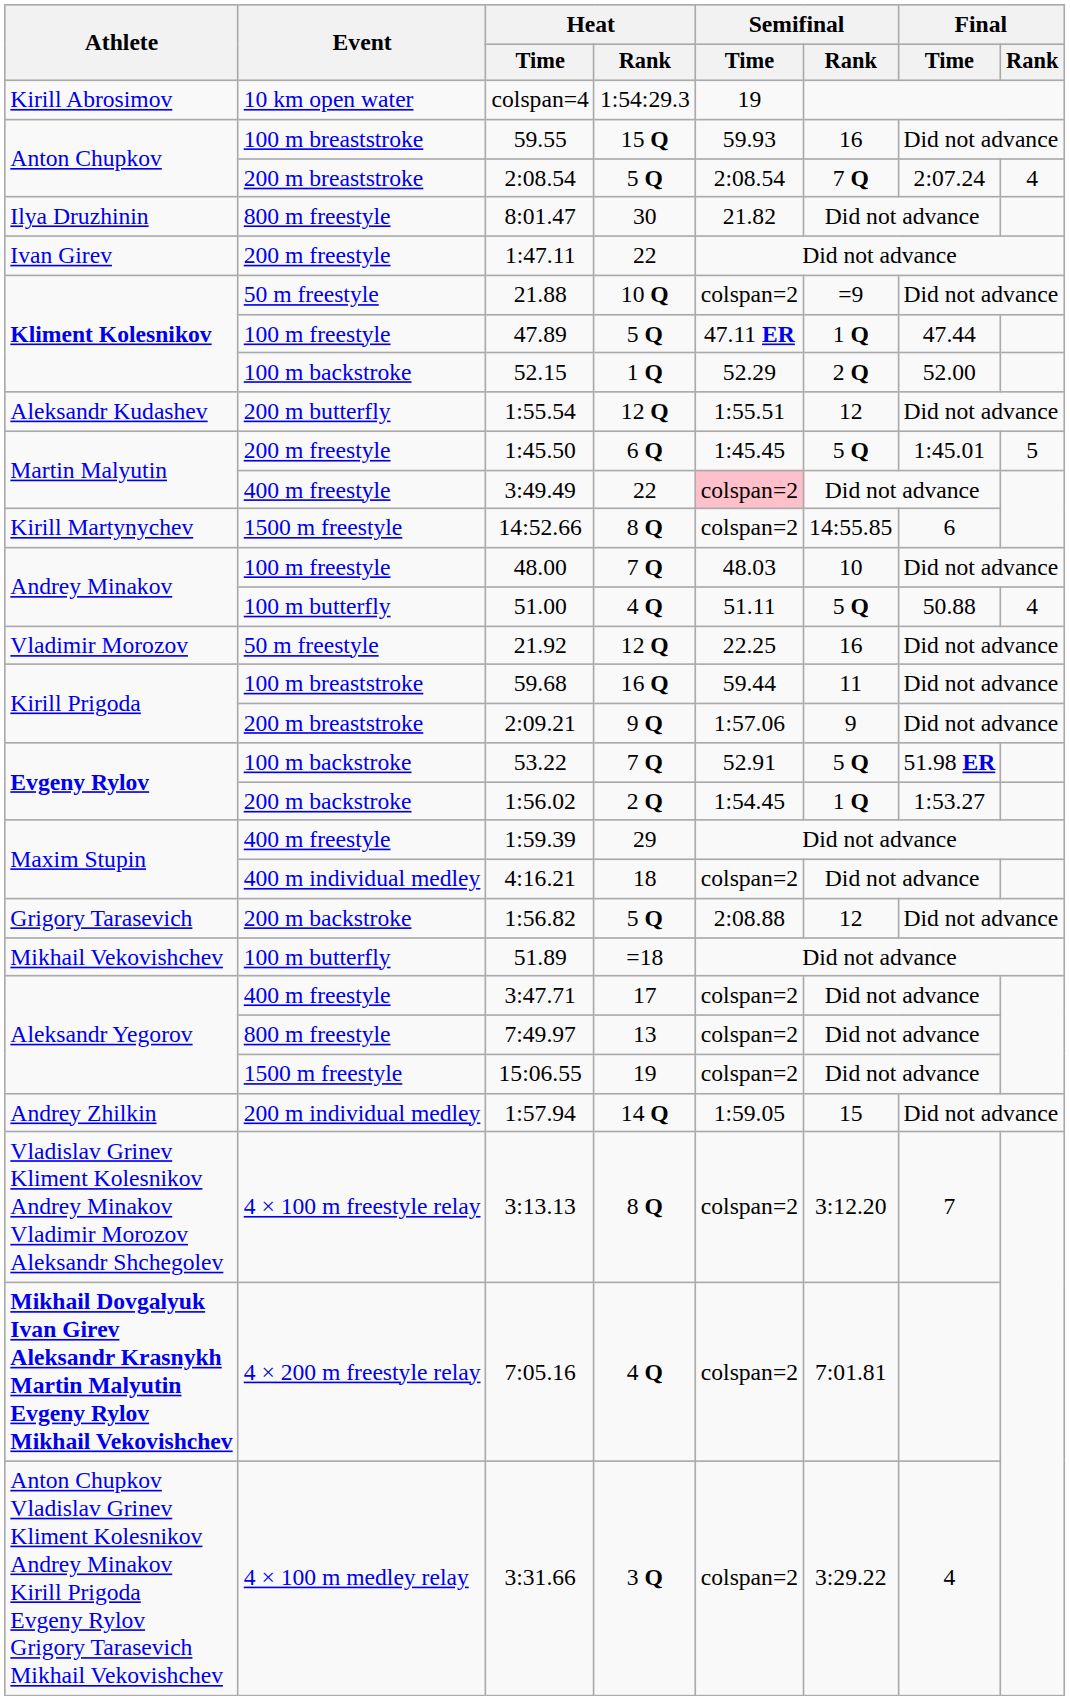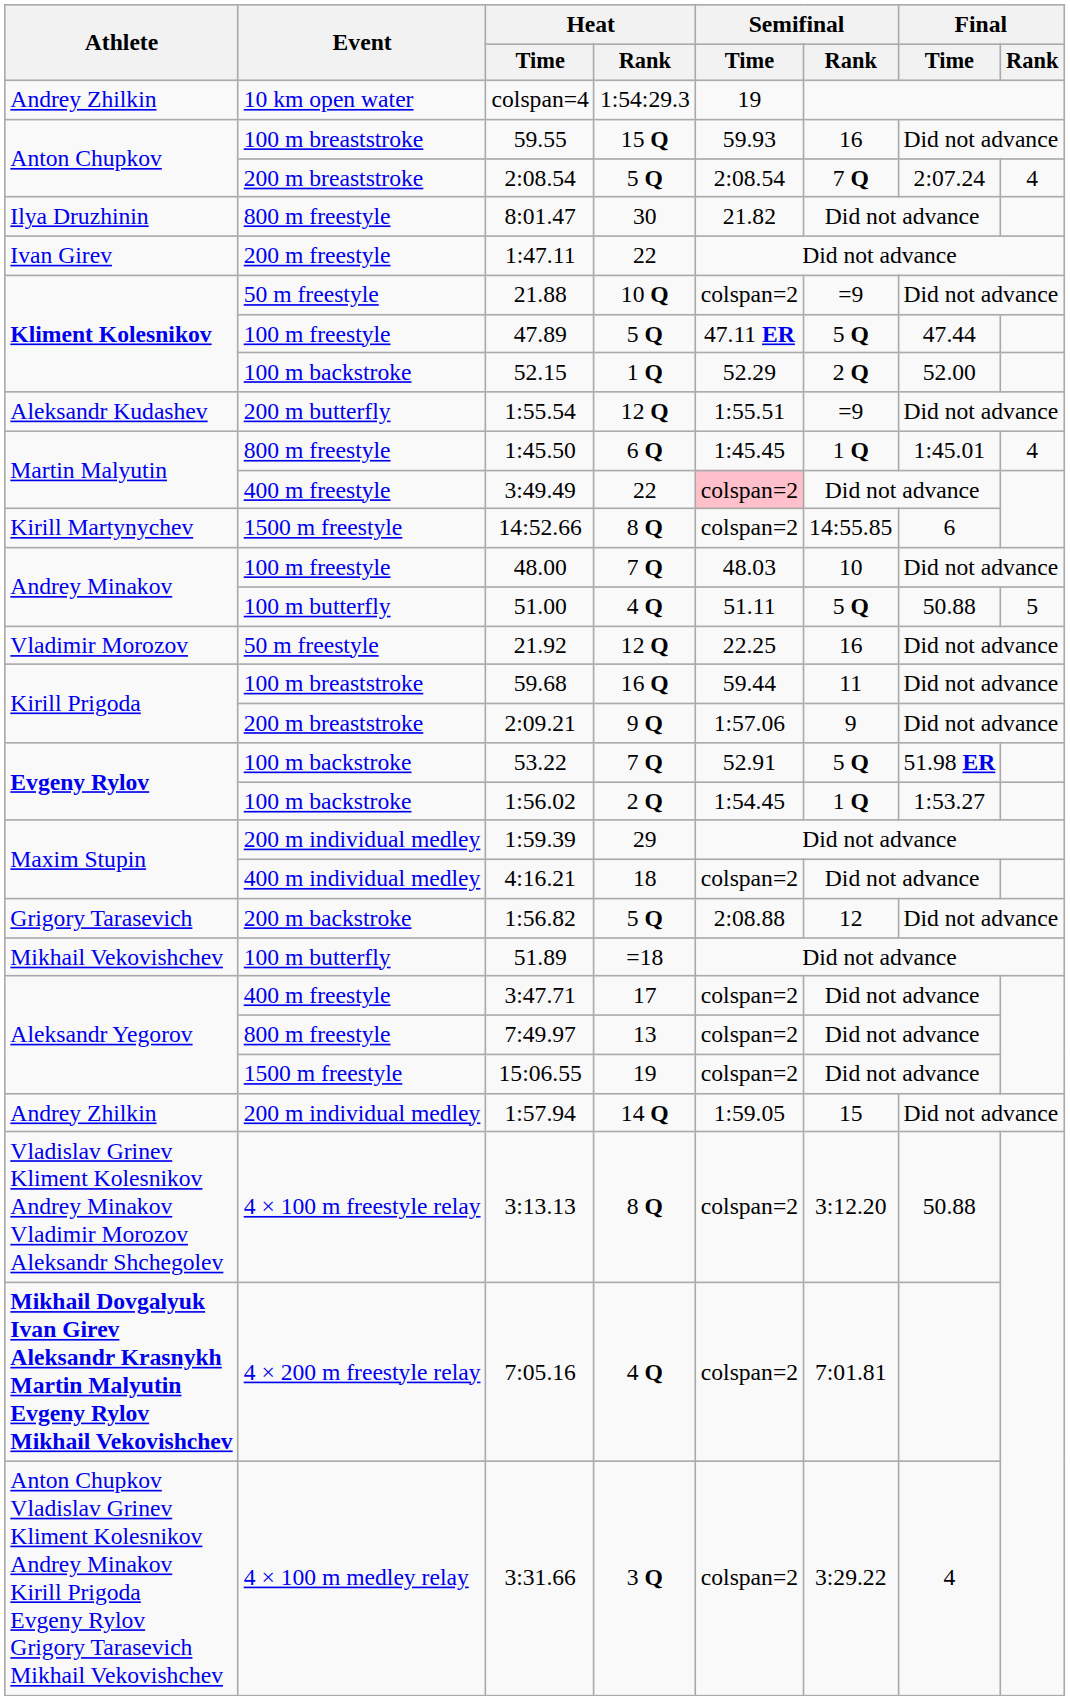(91, 100) Kirill Abrosimov -> (83, 100) Andrey Zhilkin
(851, 333) 1 Q -> (851, 333) 5 Q
(851, 411) 12 -> (851, 411) =9
(317, 450) 200 m freestyle -> (317, 450) 800 m freestyle
(851, 450) 5 Q -> (851, 450) 1 Q
(1032, 450) 5 -> (1032, 450) 4
(1032, 606) 4 -> (1032, 606) 5
(328, 801) 200 m backstroke -> (328, 801) 100 m backstroke
(317, 840) 400 m freestyle -> (362, 840) 200 m individual medley
(949, 1207) 7 -> (949, 1207) 50.88
